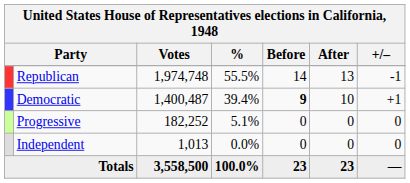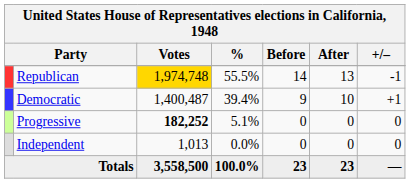(181, 77) no background -> (181, 77) gold background
(303, 99) bold -> (303, 99) normal
(186, 122) normal -> (186, 122) bold
